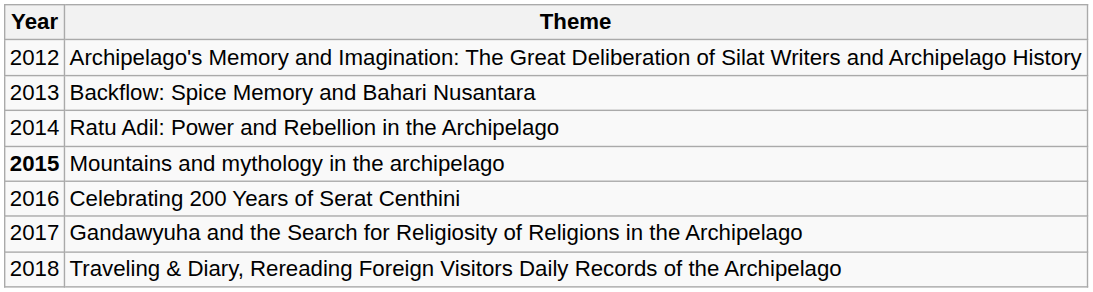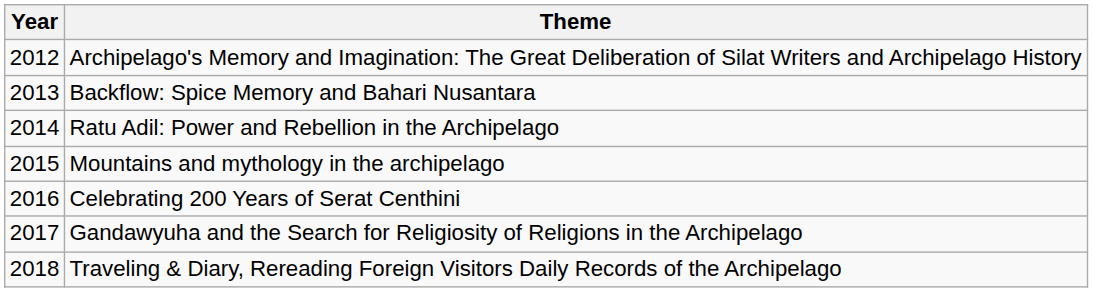(35, 163) bold -> (35, 163) normal
